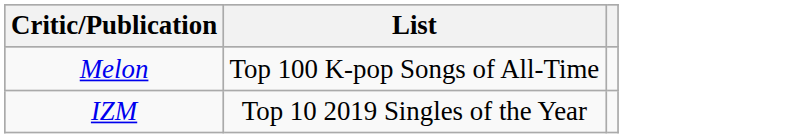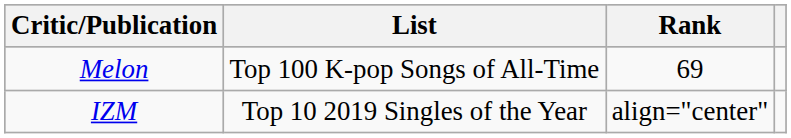+ column: (690, 25)
